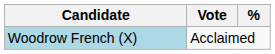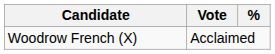(73, 37) lightblue background -> (73, 37) no background
